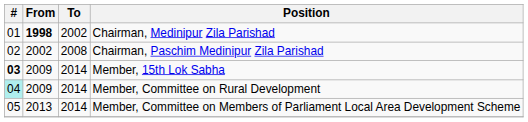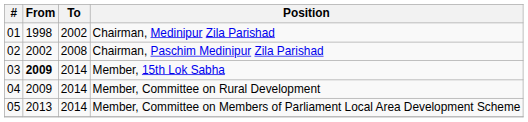(39, 32) bold -> (39, 32) normal
(14, 70) bold -> (14, 70) normal
(39, 70) normal -> (39, 70) bold
(14, 88) paleturquoise background -> (14, 88) no background
